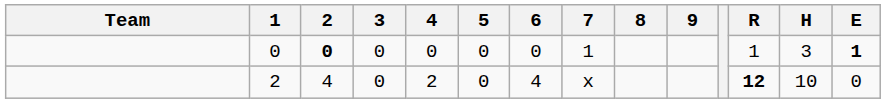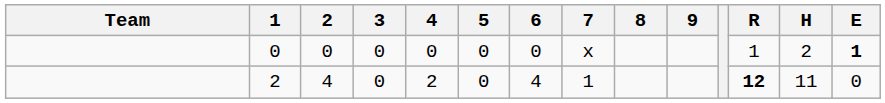(327, 51) bold -> (327, 51) normal
(588, 51) 1 -> (588, 51) x
(806, 51) 3 -> (806, 51) 2
(588, 82) x -> (588, 82) 1
(806, 82) 10 -> (806, 82) 11
